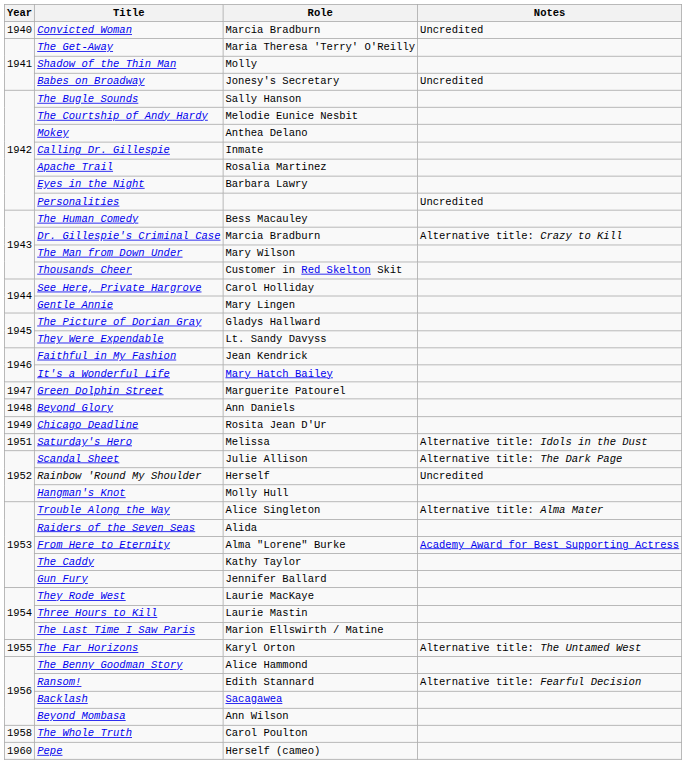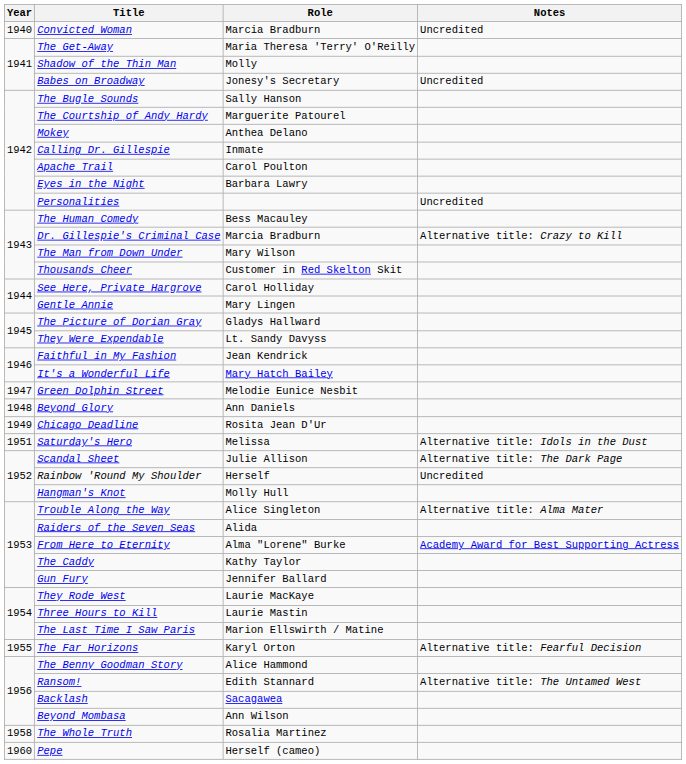(292, 116) Melodie Eunice Nesbit -> (286, 116) Marguerite Patourel
(276, 167) Rosalia Martinez -> (267, 167) Carol Poulton
(286, 391) Marguerite Patourel -> (292, 391) Melodie Eunice Nesbit
(531, 648) Alternative title: The Untamed West -> (531, 648) Alternative title: Fearful Decision
(531, 682) Alternative title: Fearful Decision -> (531, 682) Alternative title: The Untamed West
(267, 734) Carol Poulton -> (276, 734) Rosalia Martinez
